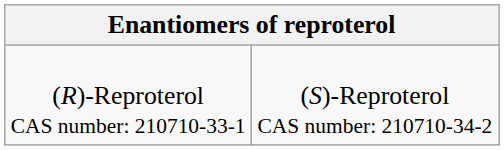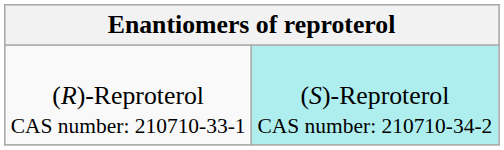(375, 109) no background -> (375, 109) paleturquoise background
